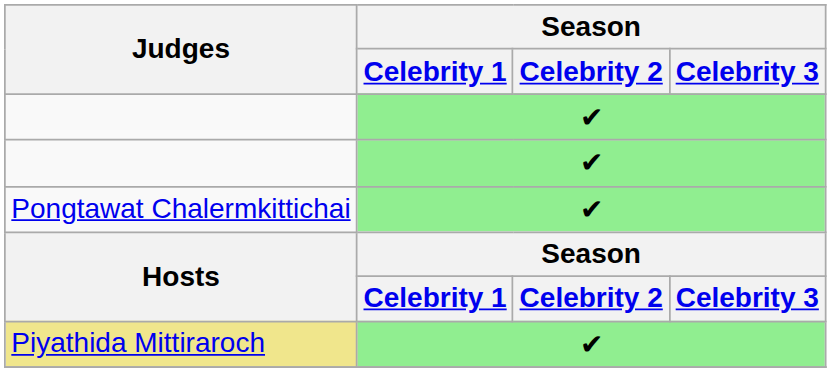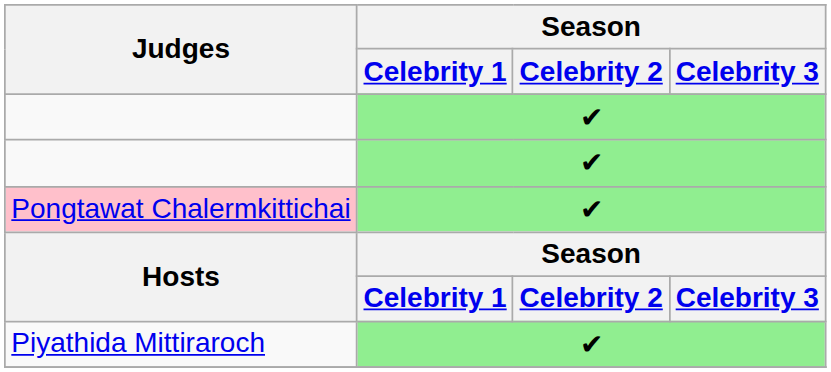(181, 208) no background -> (181, 208) pink background
(138, 343) khaki background -> (138, 343) no background
